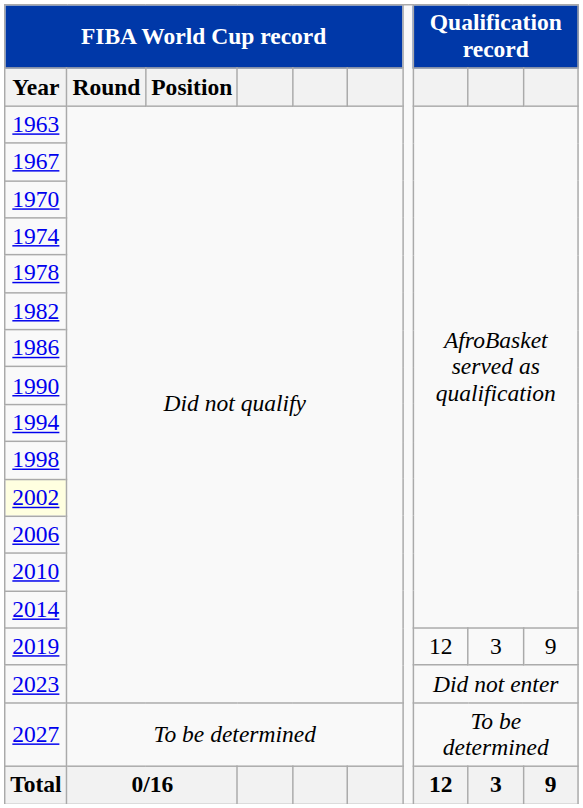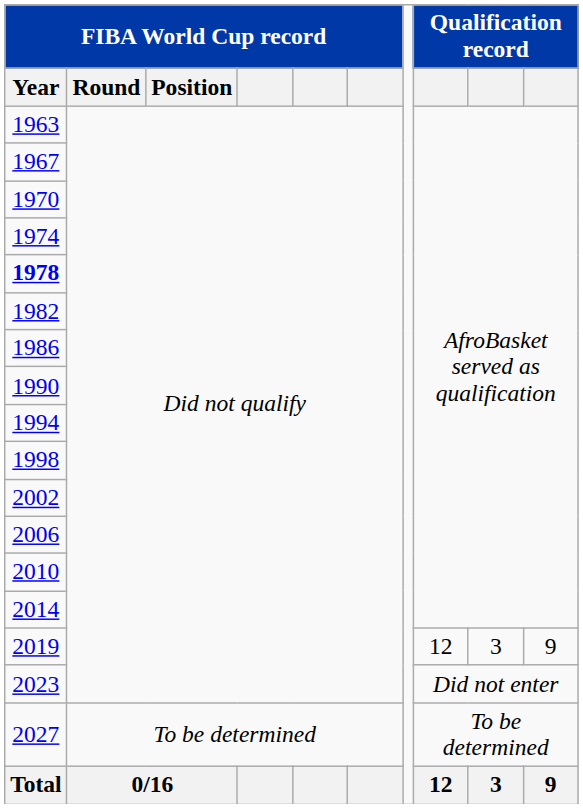(36, 273) normal -> (36, 273) bold
(36, 497) lightyellow background -> (36, 497) no background
